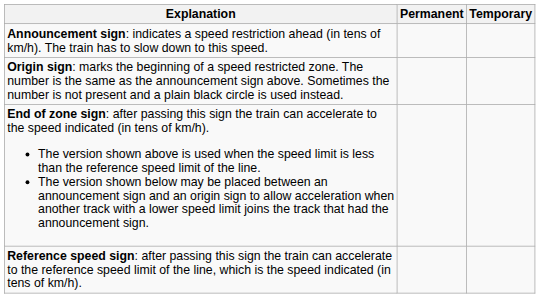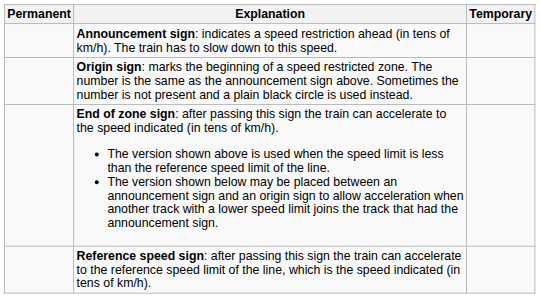columns swapped: (432, 14) <-> (201, 14)
